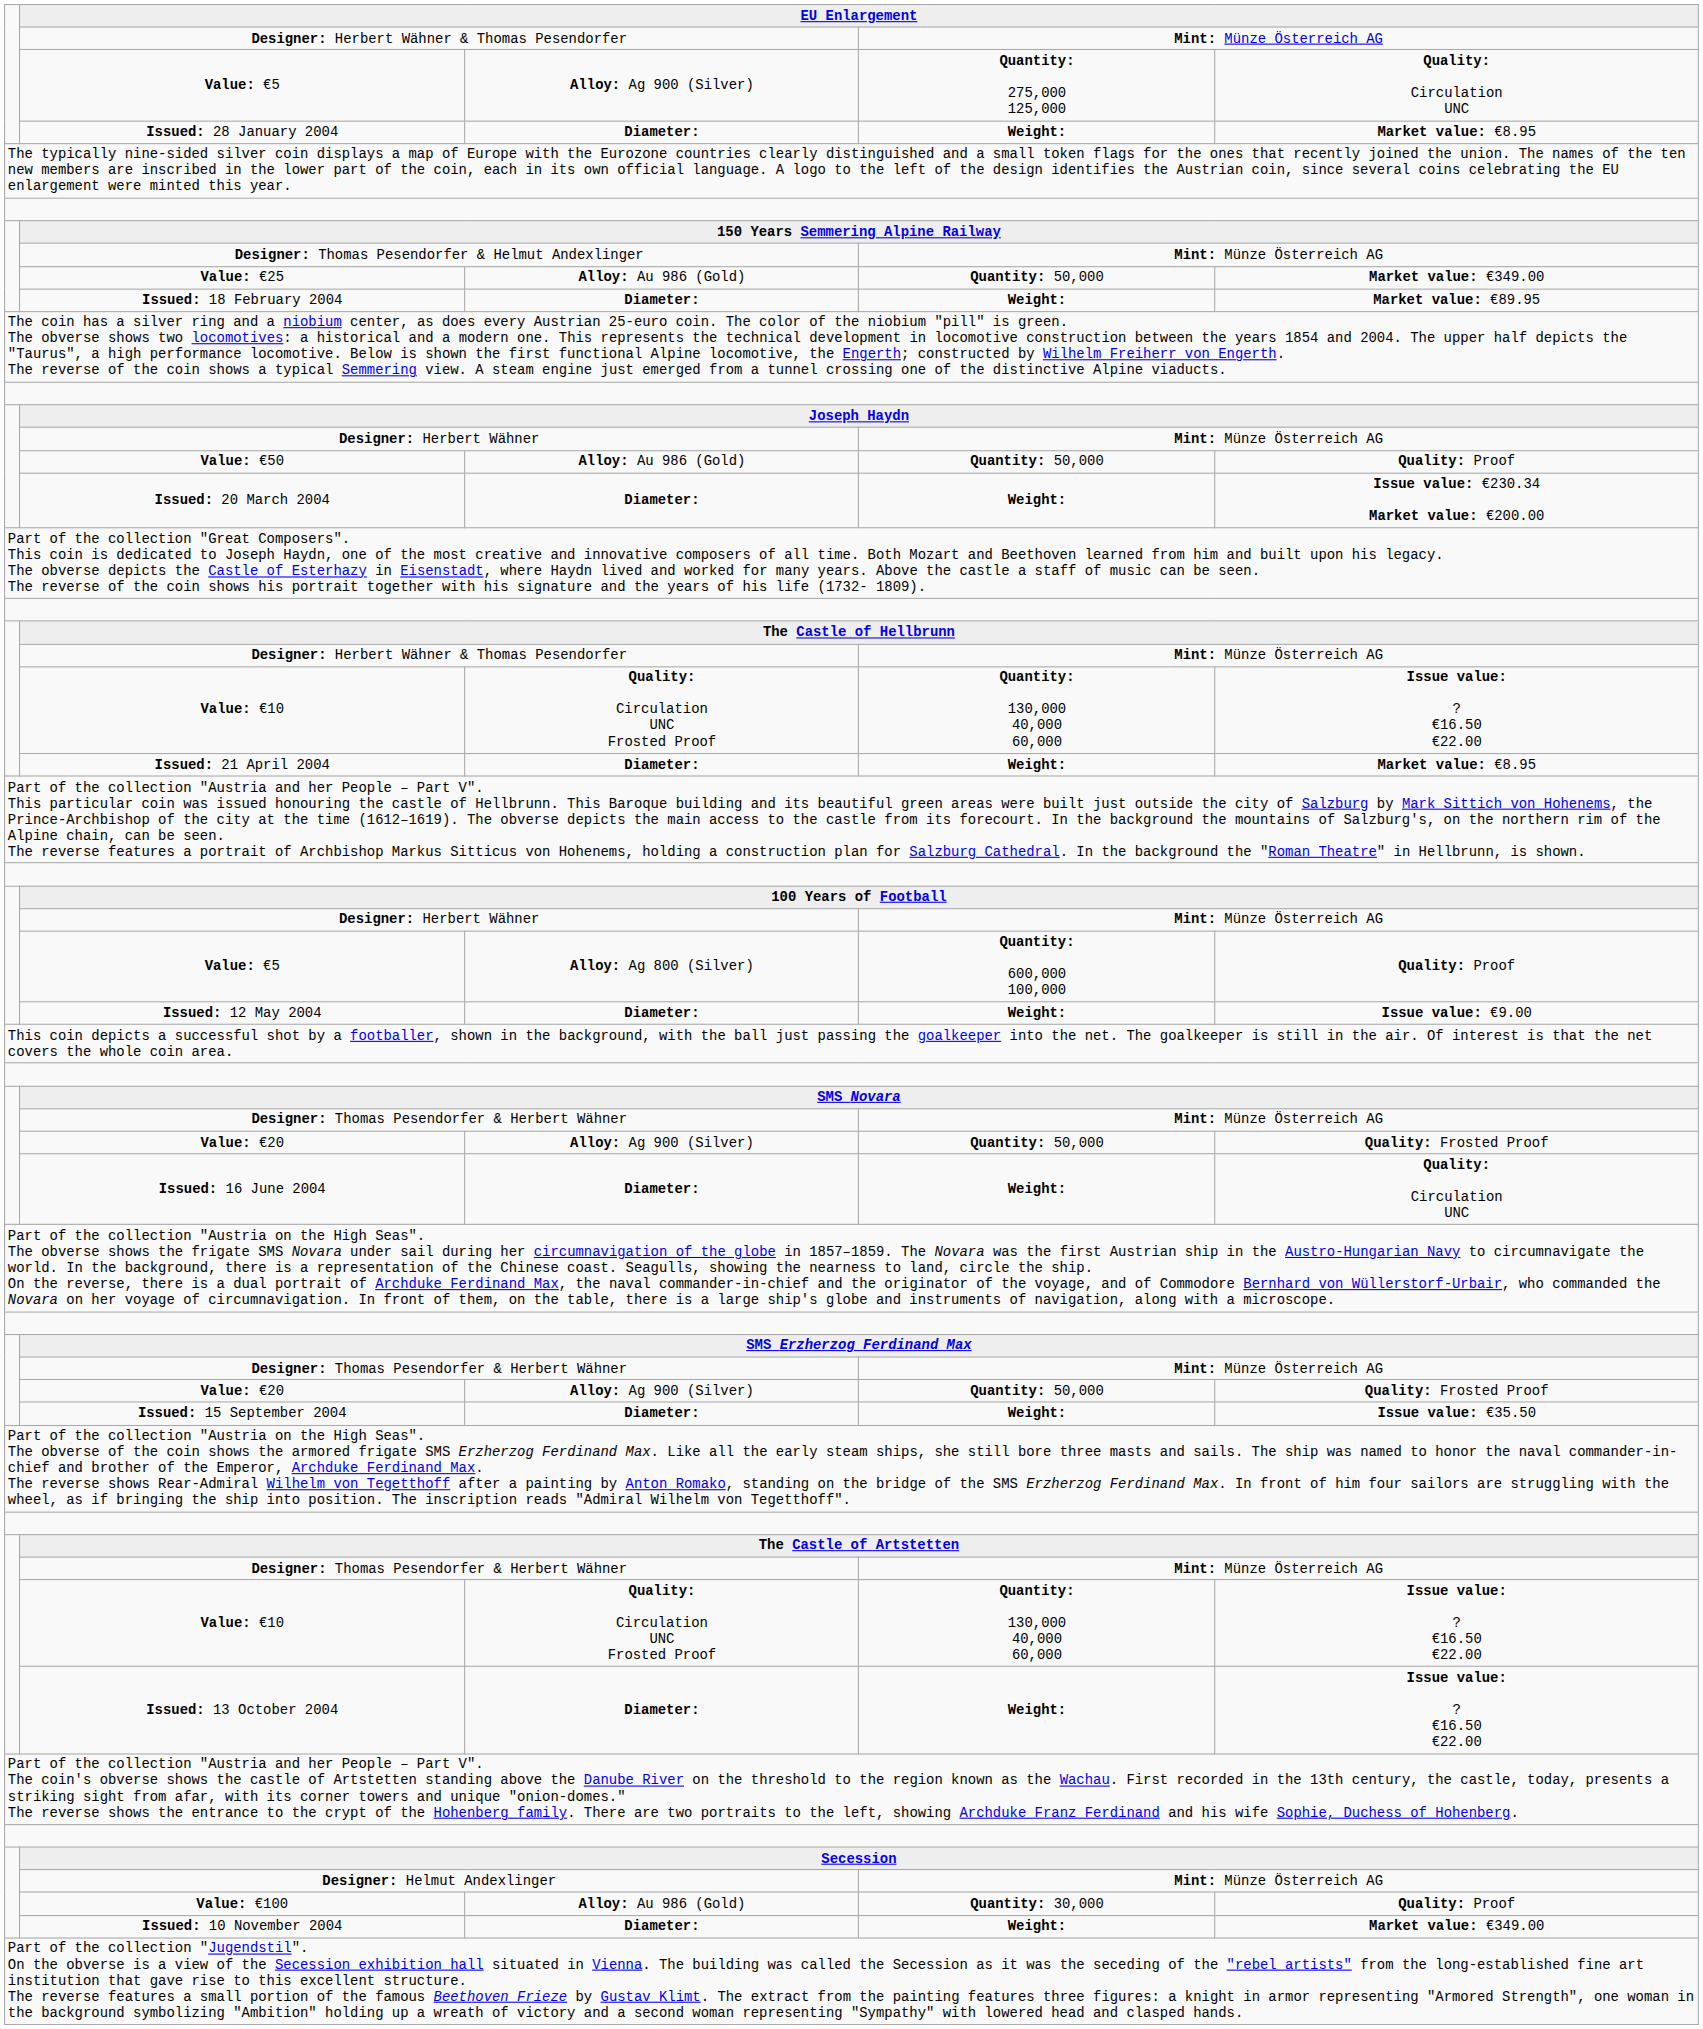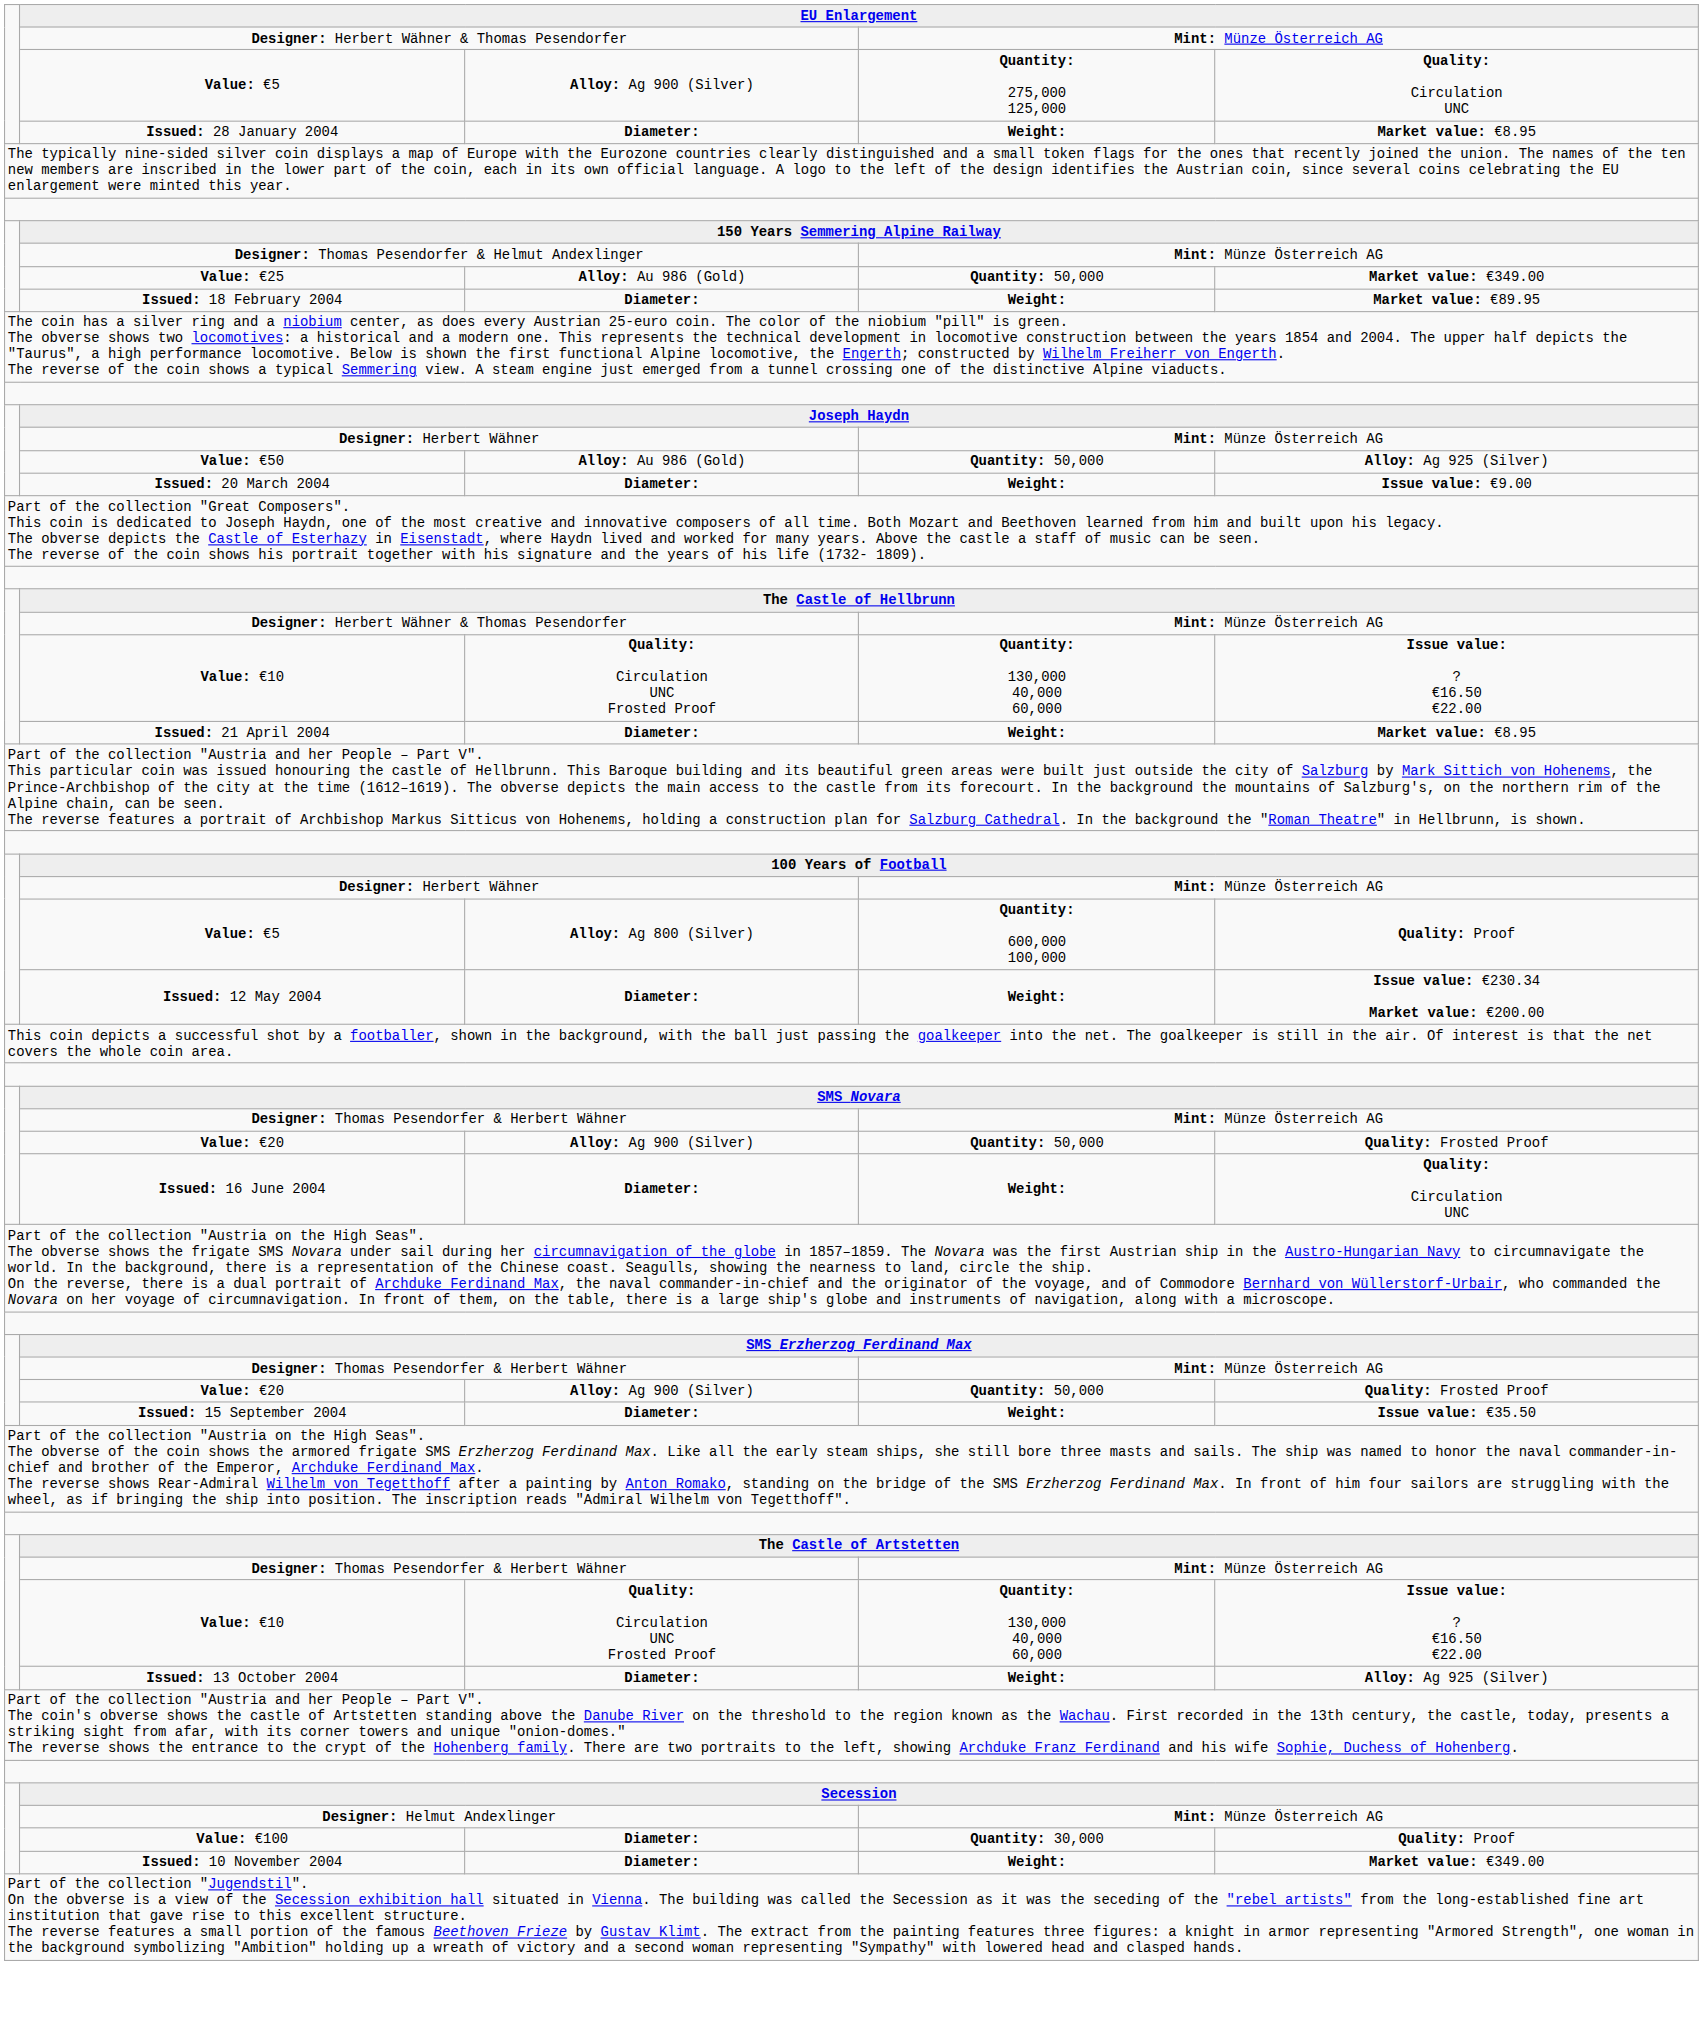(1457, 462) Quality: Proof -> (1457, 462) Alloy: Ag 925 (Silver)
(1457, 500) Issue value: €230.34 Market value: €200.00 -> (1457, 484) Issue value: €9.00
(1457, 1013) Issue value: €9.00 -> (1457, 997) Issue value: €230.34 Market value: €200.00
(1457, 1710) Issue value: ? €16.50 €22.00 -> (1457, 1678) Alloy: Ag 925 (Silver)
(662, 1904) Alloy: Au 986 (Gold) -> (662, 1840) Diameter:
